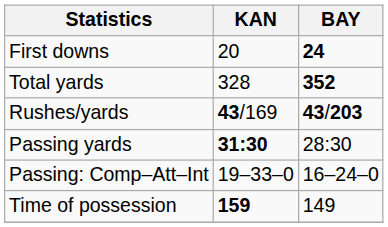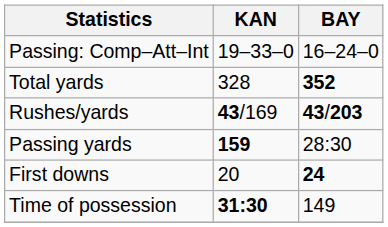rows swapped: (59, 51) <-> (109, 175)
(243, 144) 31:30 -> (234, 144) 159
(234, 206) 159 -> (243, 206) 31:30
